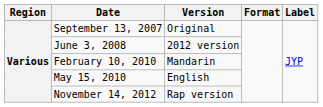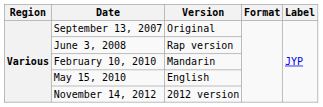(203, 45) 2012 version -> (200, 45) Rap version
(200, 94) Rap version -> (203, 94) 2012 version
